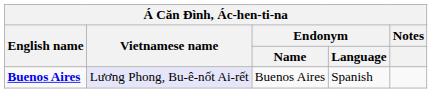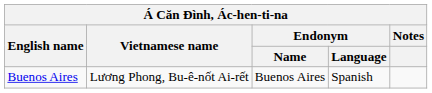(44, 77) bold -> (43, 77) normal
(169, 77) lavender background -> (169, 77) no background
